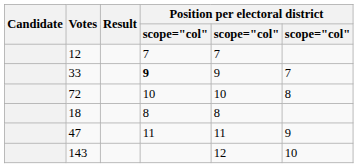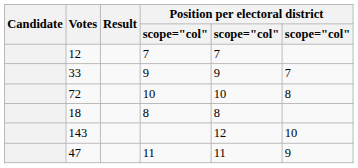(146, 73) bold -> (146, 73) normal
rows swapped: (78, 152) <-> (75, 133)
